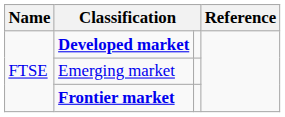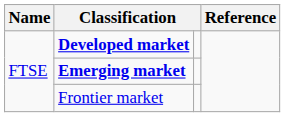(117, 71) normal -> (122, 71) bold
(116, 97) bold -> (111, 97) normal
